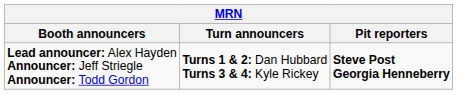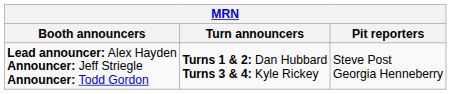(391, 66) bold -> (388, 66) normal
